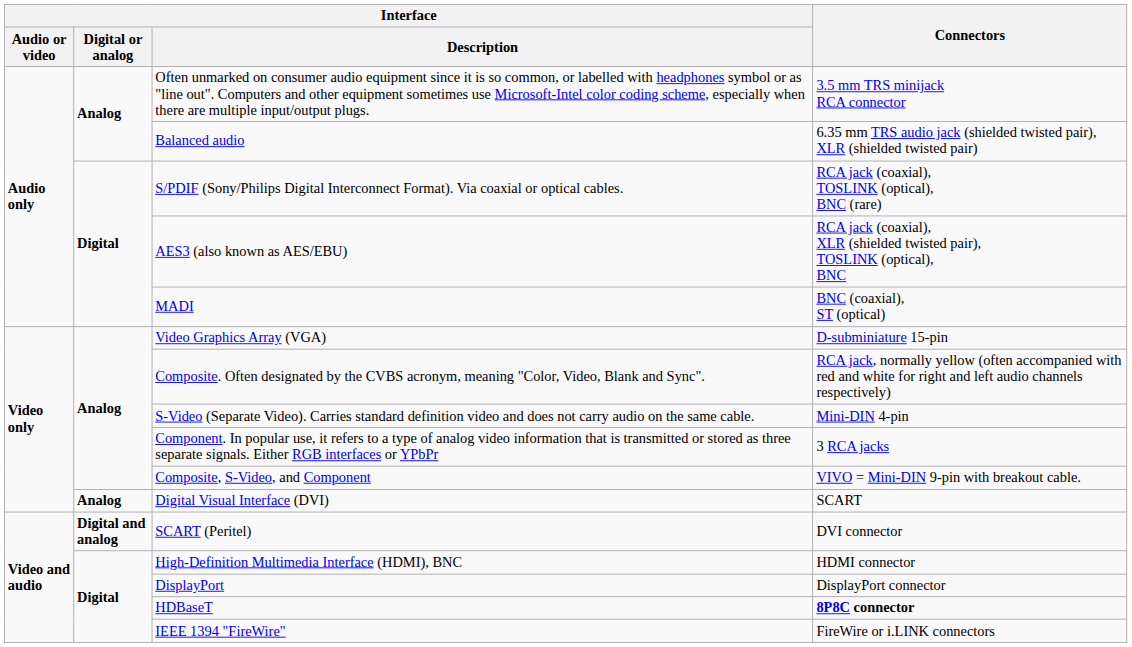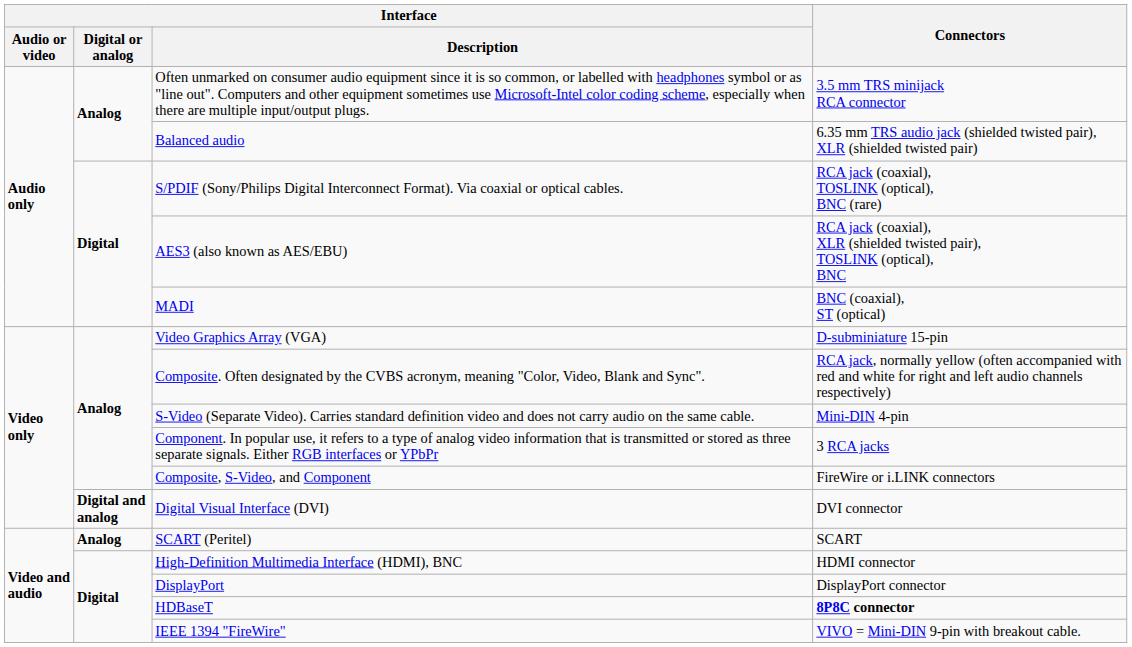(949, 477) VIVO = Mini-DIN 9-pin with breakout cable. -> (906, 477) FireWire or i.LINK connectors
(99, 500) Analog -> (111, 508) Digital and analog
(839, 500) SCART -> (859, 508) DVI connector
(111, 531) Digital and analog -> (99, 539) Analog
(859, 531) DVI connector -> (839, 539) SCART
(906, 630) FireWire or i.LINK connectors -> (949, 630) VIVO = Mini-DIN 9-pin with breakout cable.
